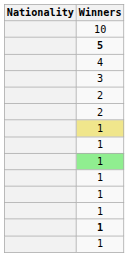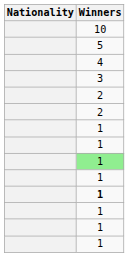(100, 46) bold -> (100, 46) normal
(100, 128) khaki background -> (100, 128) no background
(100, 194) normal -> (100, 194) bold
(100, 227) bold -> (100, 227) normal
